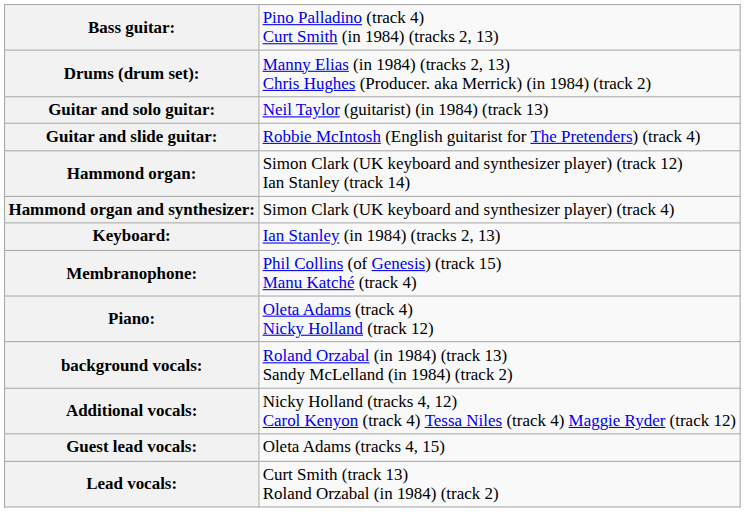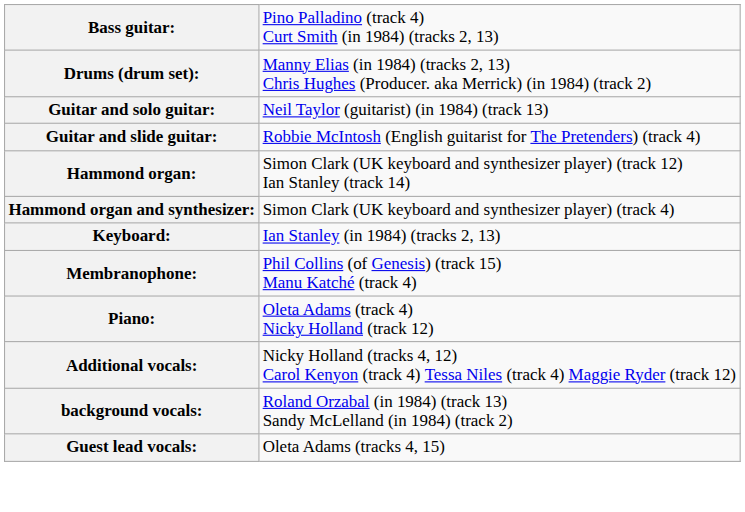rows swapped: (132, 410) <-> (132, 364)
- row: (132, 483)
